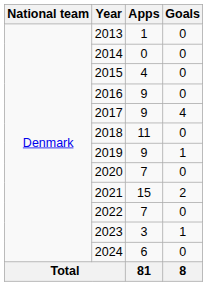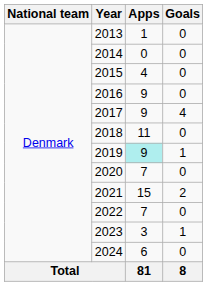(144, 152) no background -> (144, 152) paleturquoise background
